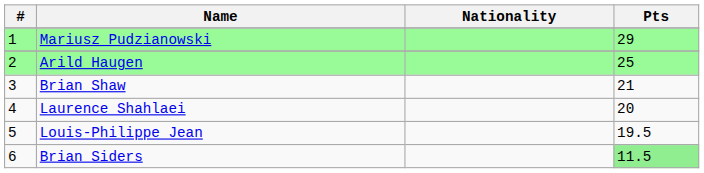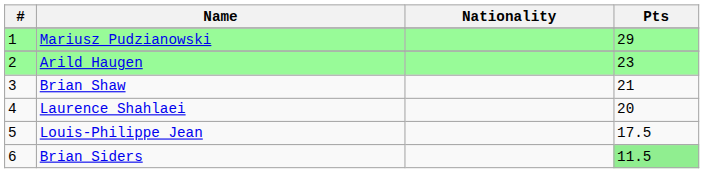(626, 63) 25 -> (626, 63) 23
(634, 133) 19.5 -> (634, 133) 17.5
